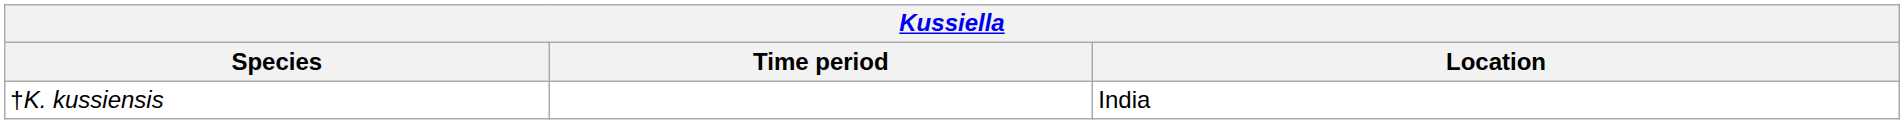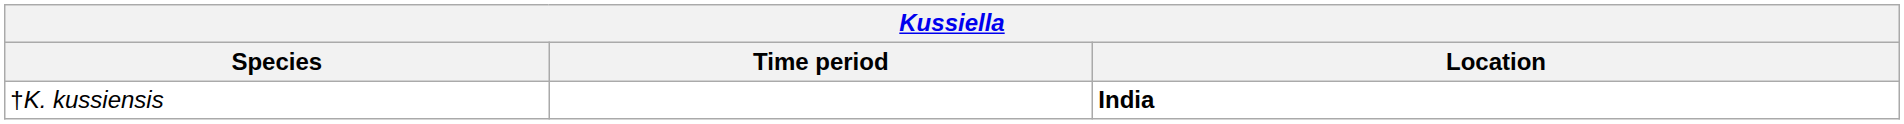(1124, 99) normal -> (1126, 99) bold
